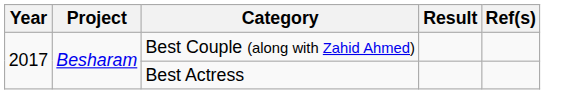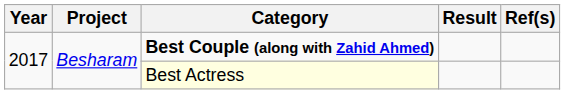(280, 46) normal -> (290, 46) bold
(195, 74) no background -> (195, 74) lightyellow background
